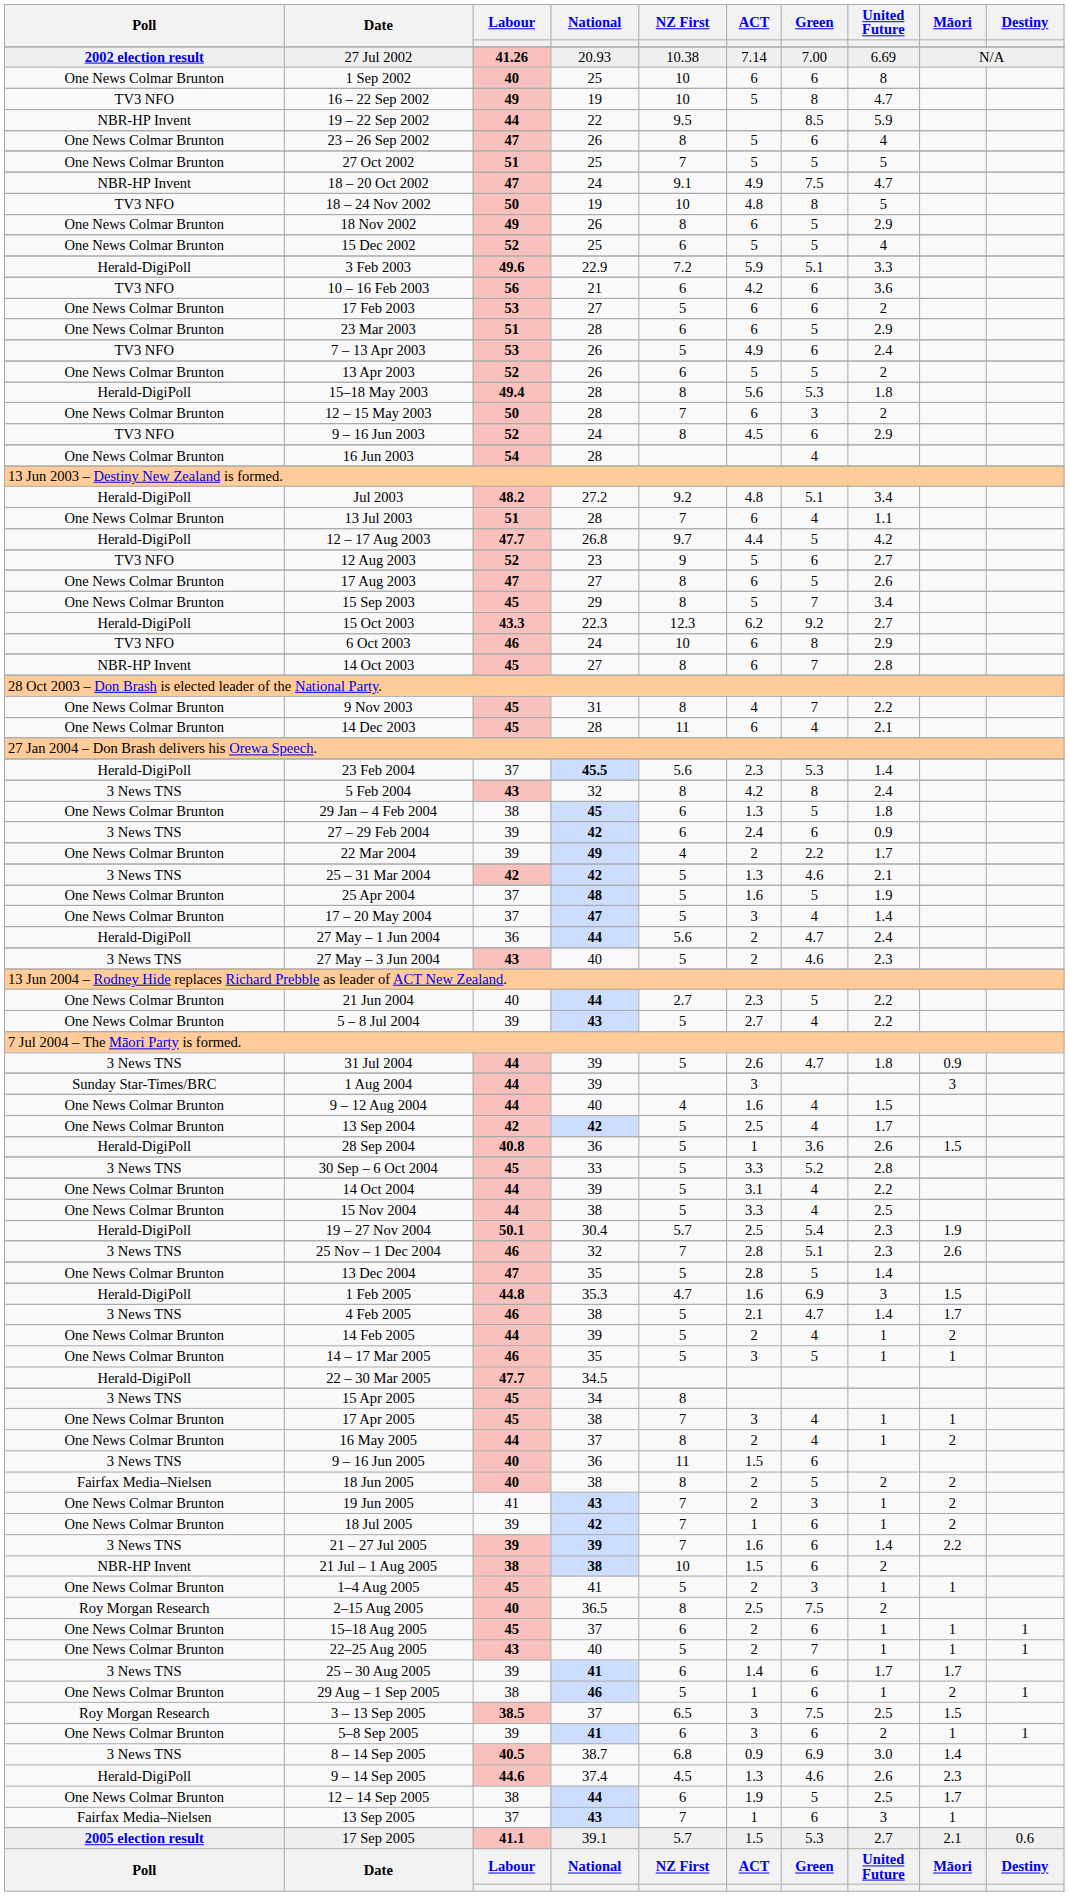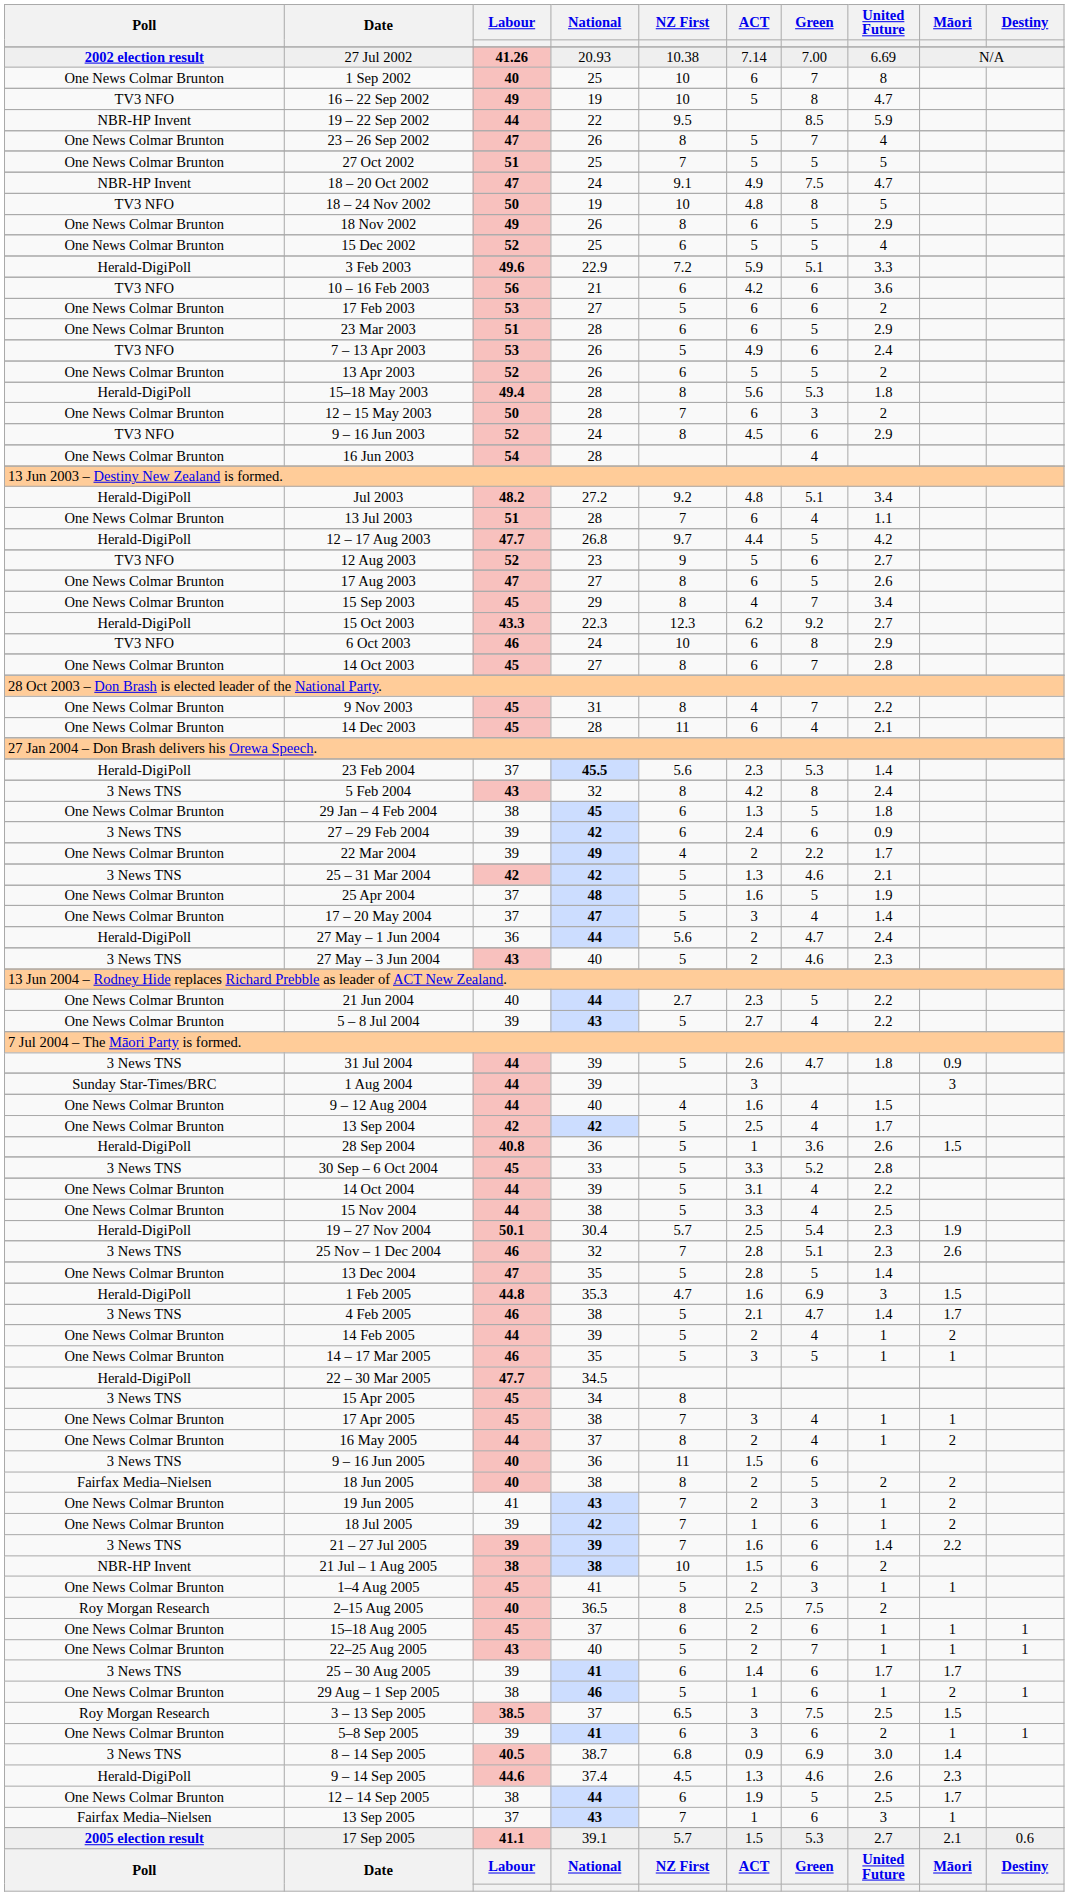(814, 78) 6 -> (814, 78) 7
(814, 141) 6 -> (814, 141) 7
(754, 602) 5 -> (754, 602) 4
(144, 665) NBR-HP Invent -> (144, 665) One News Colmar Brunton
